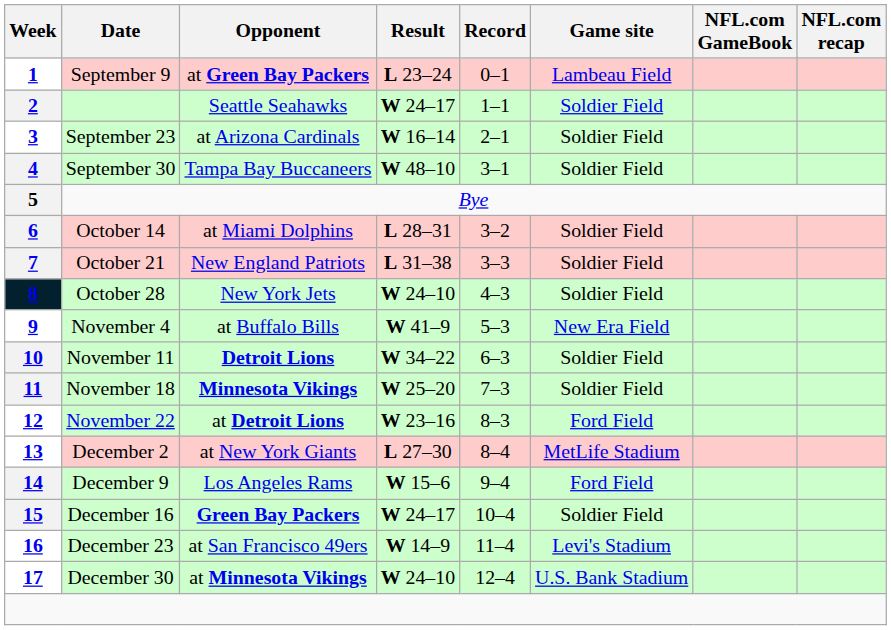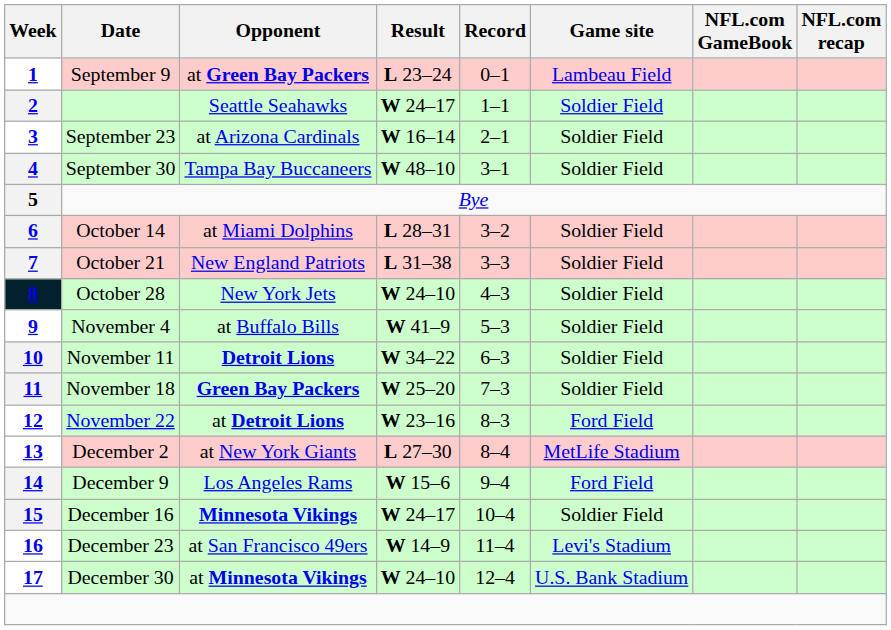(612, 325) New Era Field -> (612, 325) Soldier Field
(278, 388) Minnesota Vikings -> (278, 388) Green Bay Packers
(278, 514) Green Bay Packers -> (278, 514) Minnesota Vikings
